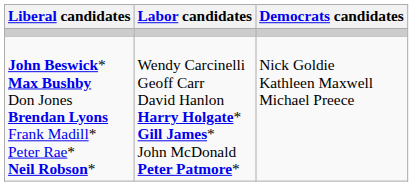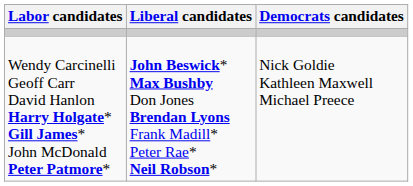columns swapped: (195, 16) <-> (69, 16)
